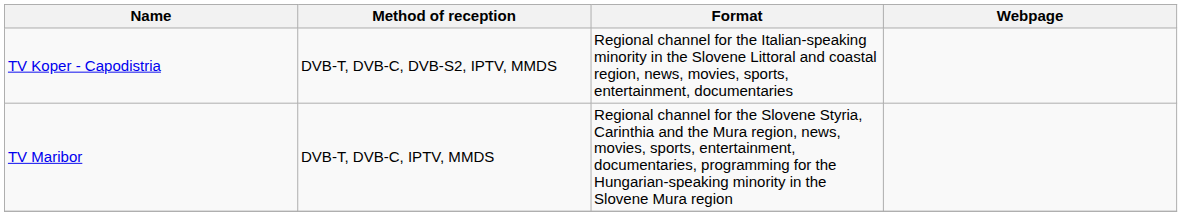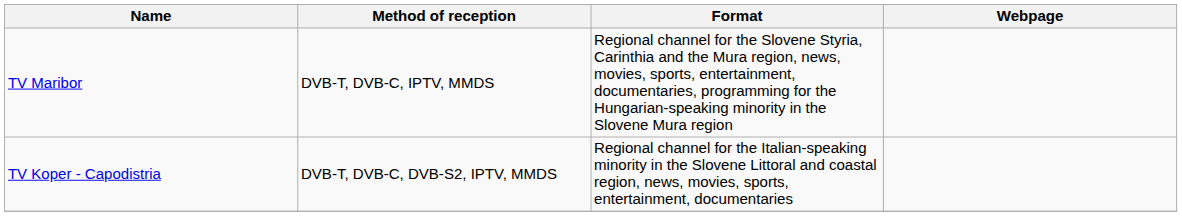rows swapped: (84, 65) <-> (45, 157)
